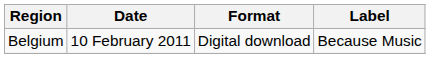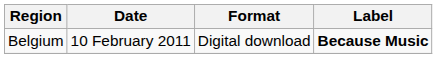(370, 41) normal -> (373, 41) bold
